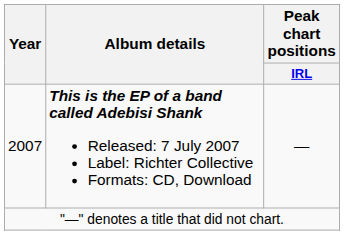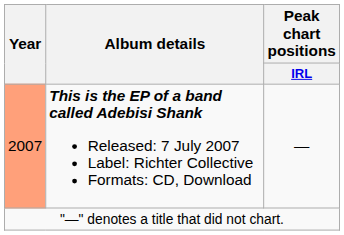(25, 146) no background -> (25, 146) lightsalmon background
